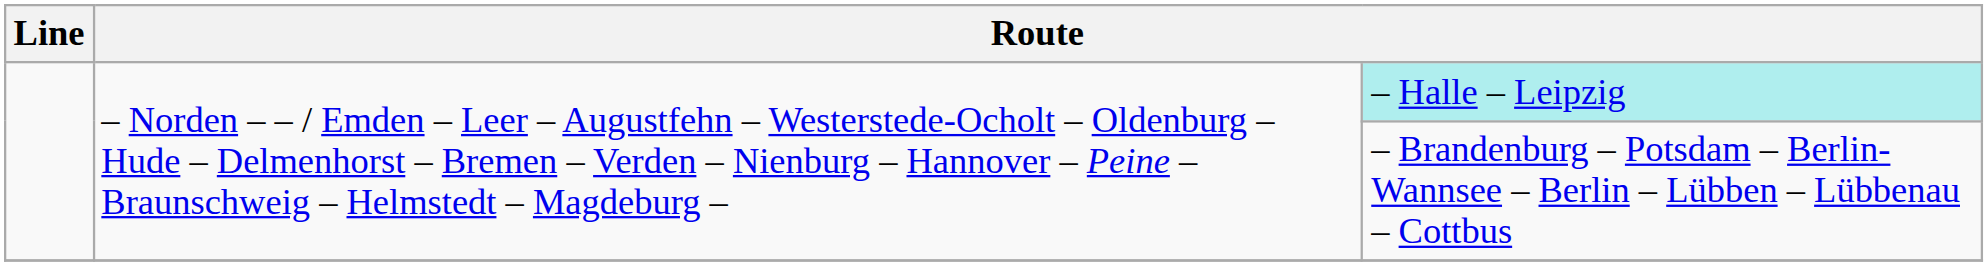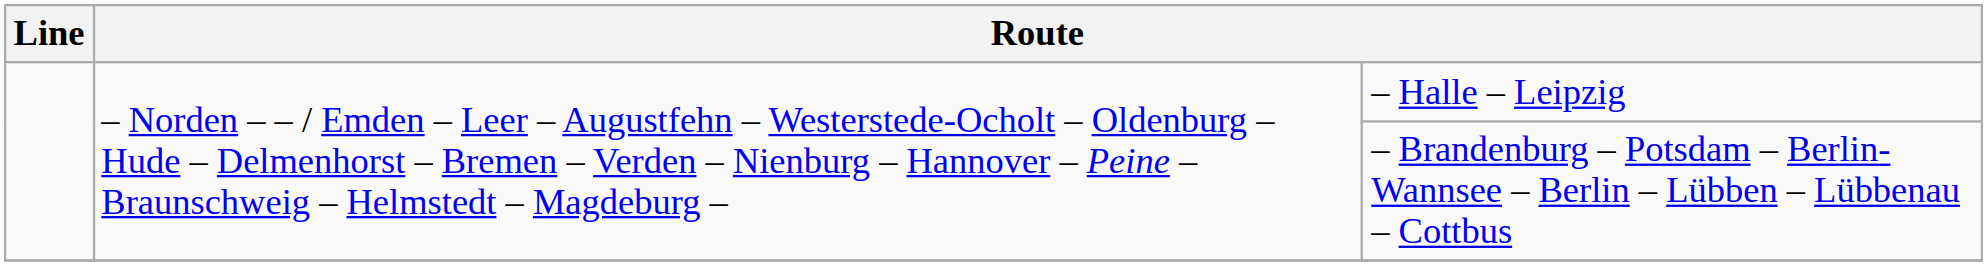(1498, 91) paleturquoise background -> (1498, 91) no background
